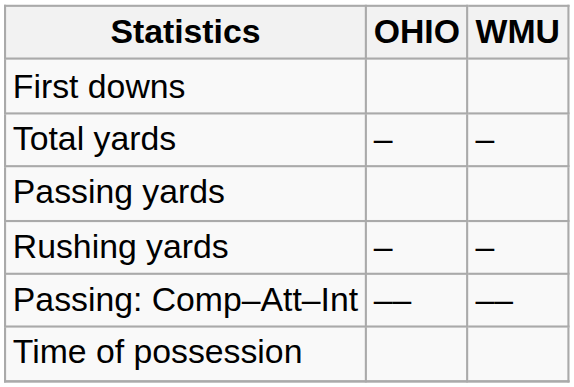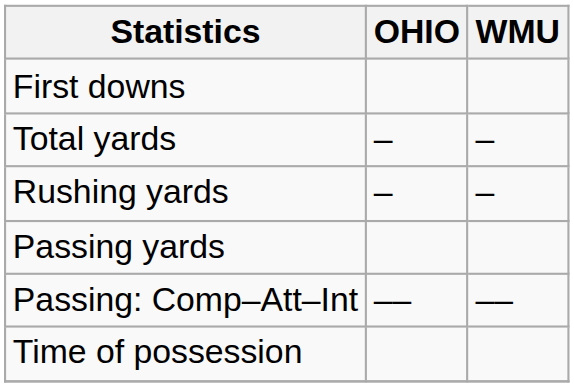rows swapped: (121, 246) <-> (119, 192)
